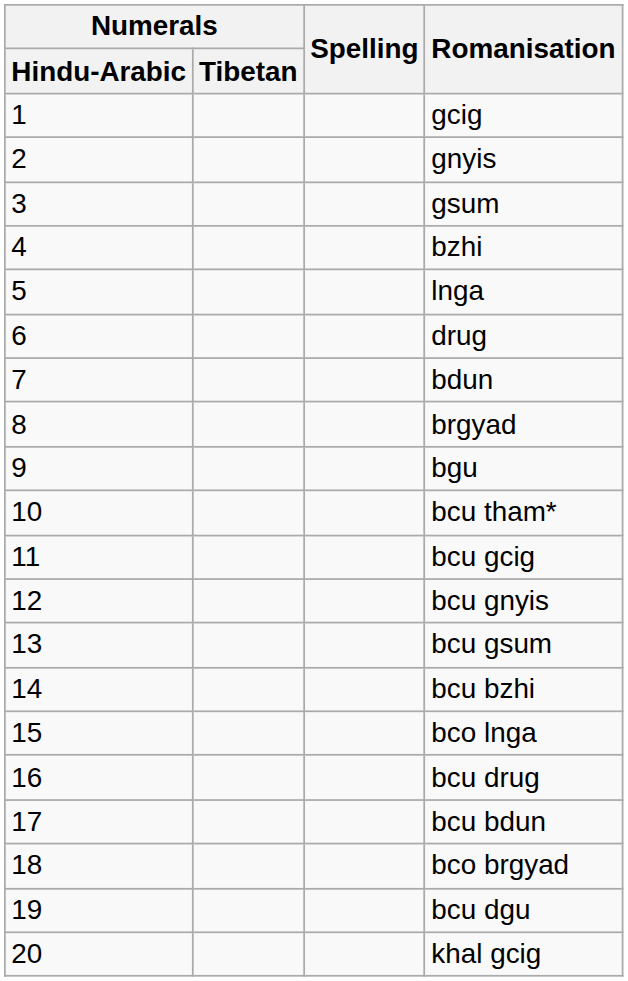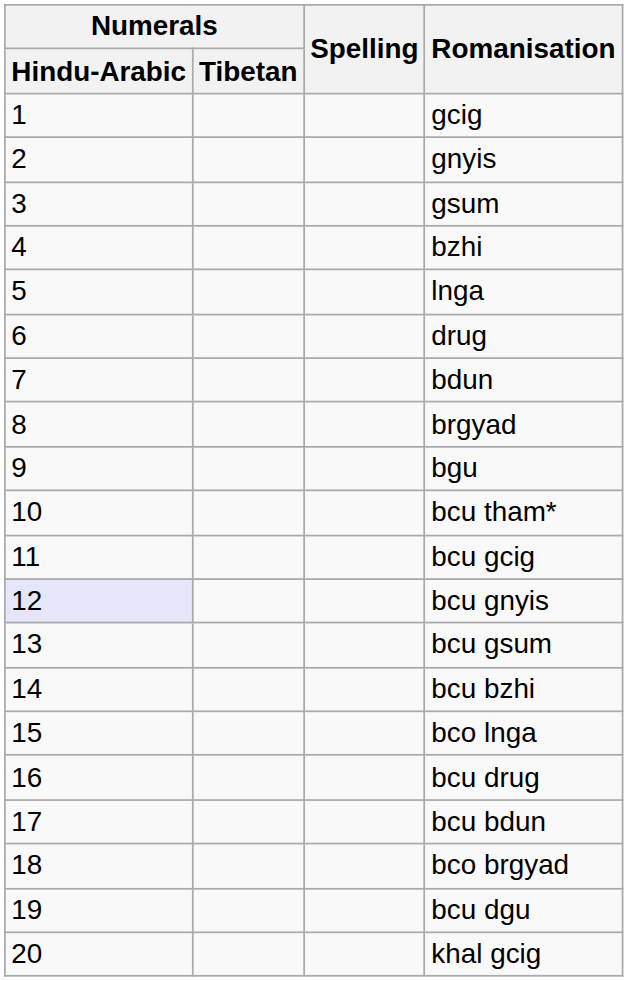(27, 600) no background -> (27, 600) lavender background
